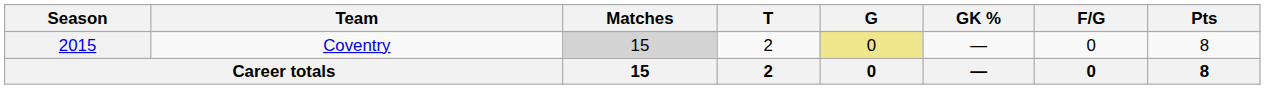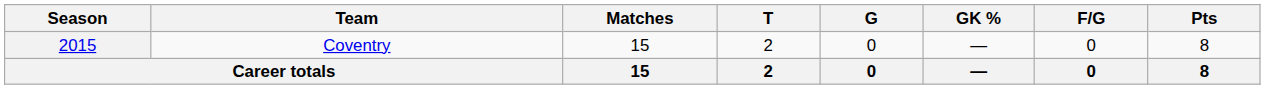(640, 45) lightgrey background -> (640, 45) no background
(871, 45) khaki background -> (871, 45) no background
